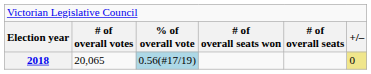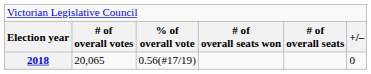(167, 60) lightblue background -> (167, 60) no background
(352, 60) khaki background -> (352, 60) no background
